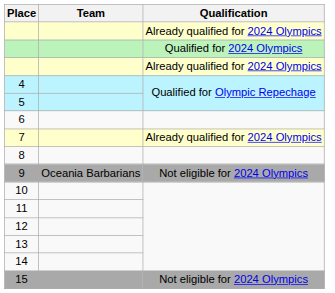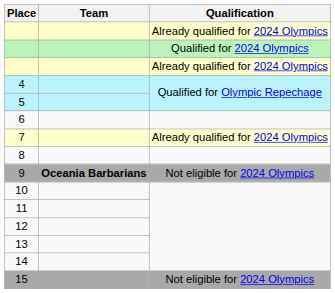(91, 173) normal -> (94, 173) bold
